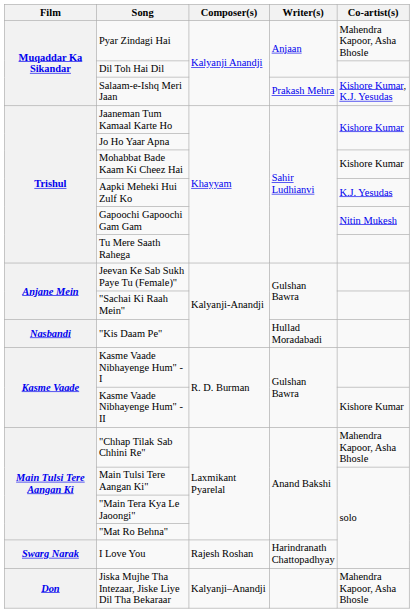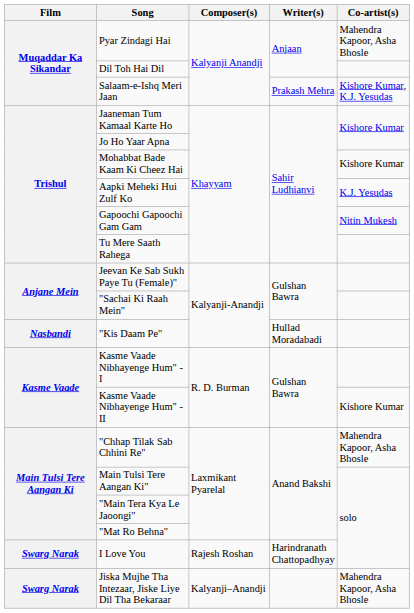(50, 588) Don -> (50, 588) Swarg Narak
